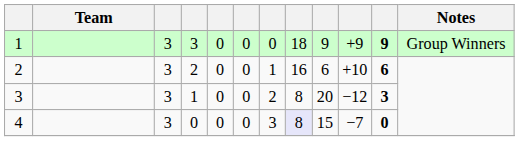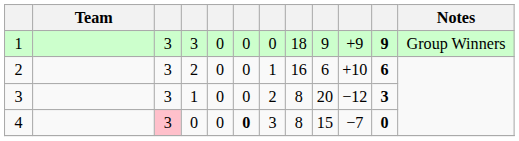(168, 121) no background -> (168, 121) pink background
(246, 121) normal -> (246, 121) bold
(299, 121) lavender background -> (299, 121) no background
